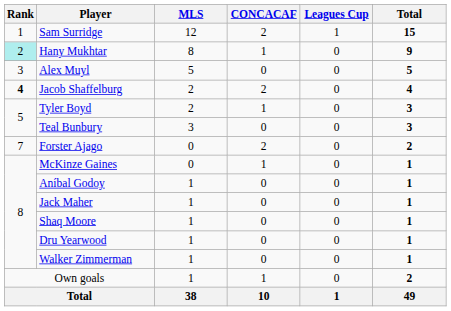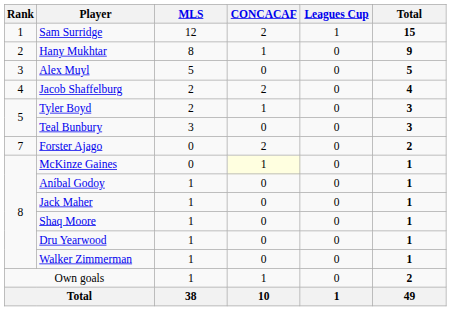(20, 51) paleturquoise background -> (20, 51) no background
(20, 89) bold -> (20, 89) normal
(264, 165) no background -> (264, 165) lightyellow background
